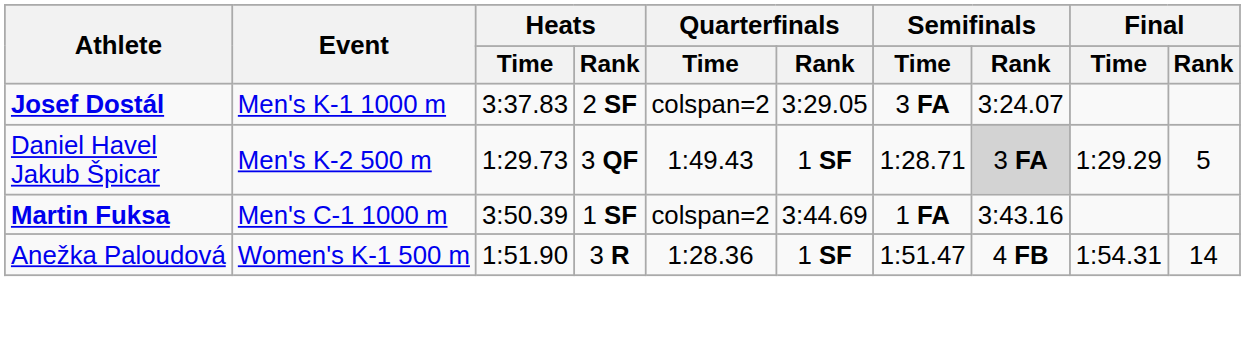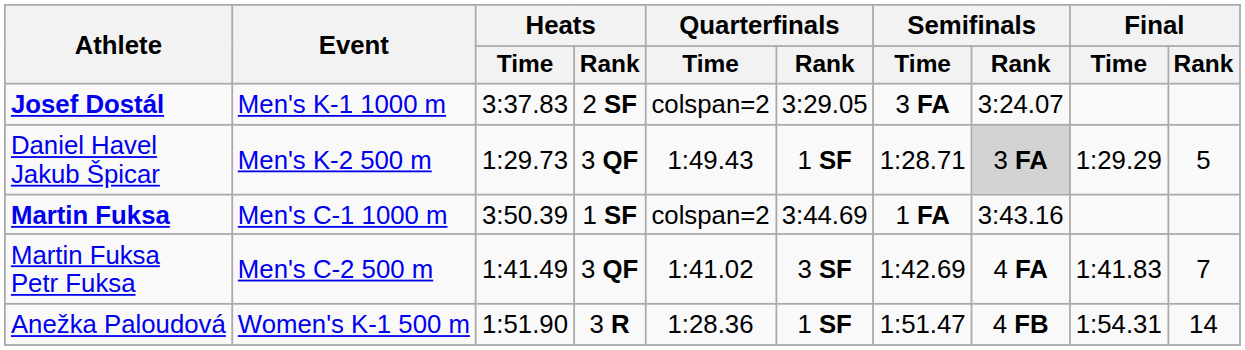+ row: (85, 270)
